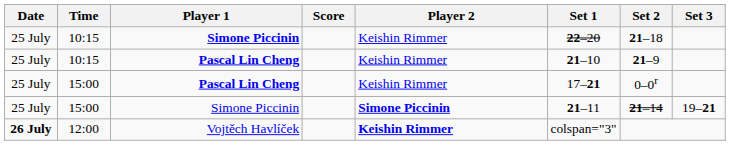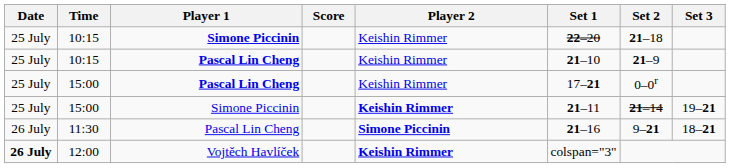(404, 107) Simone Piccinin -> (406, 107) Keishin Rimmer
+ row: (84, 129)
